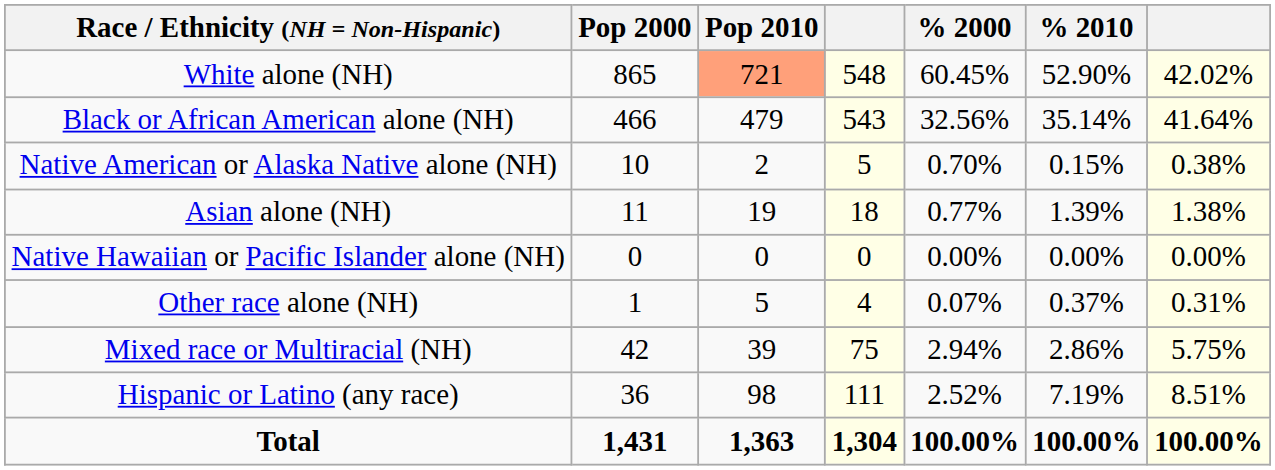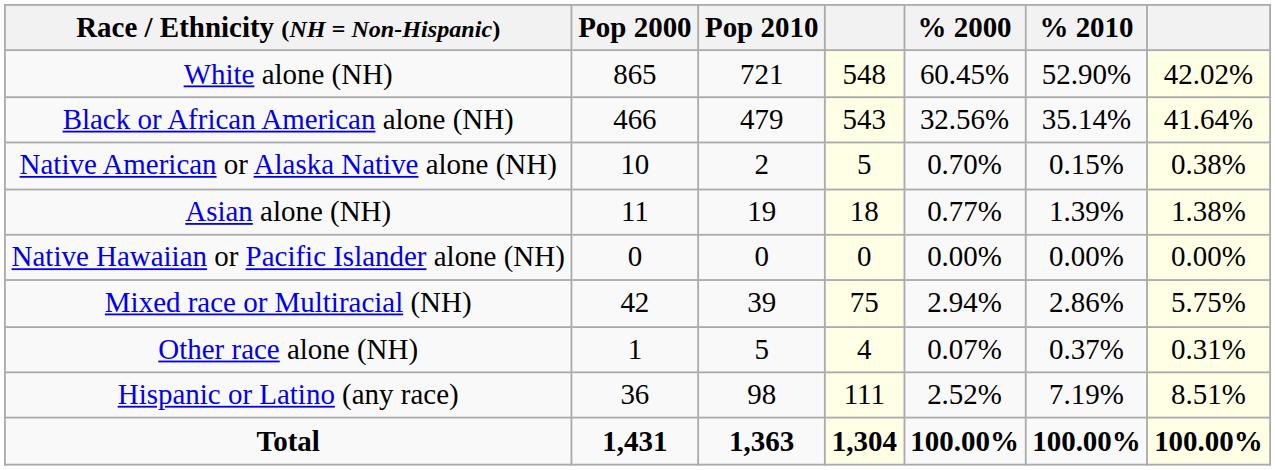(762, 73) lightsalmon background -> (762, 73) no background
rows swapped: (288, 303) <-> (288, 348)
